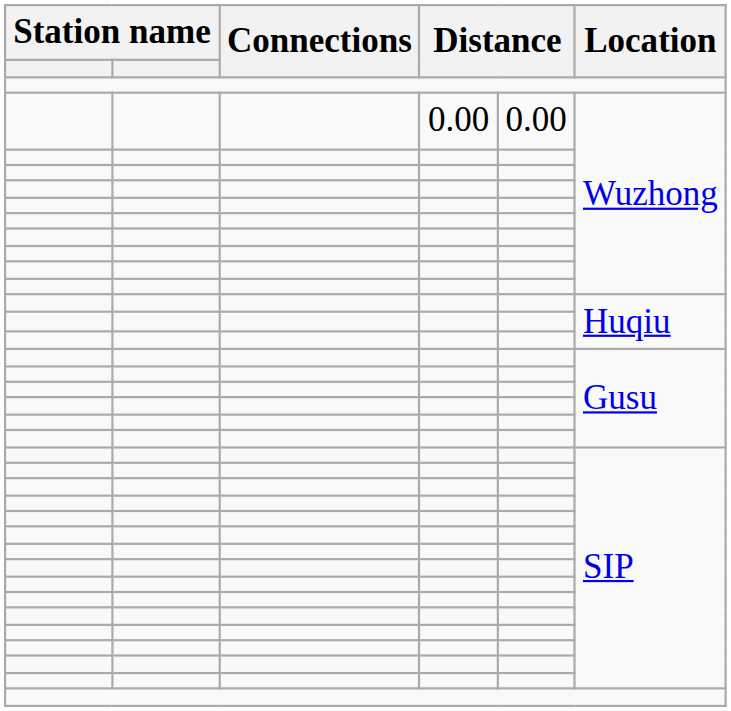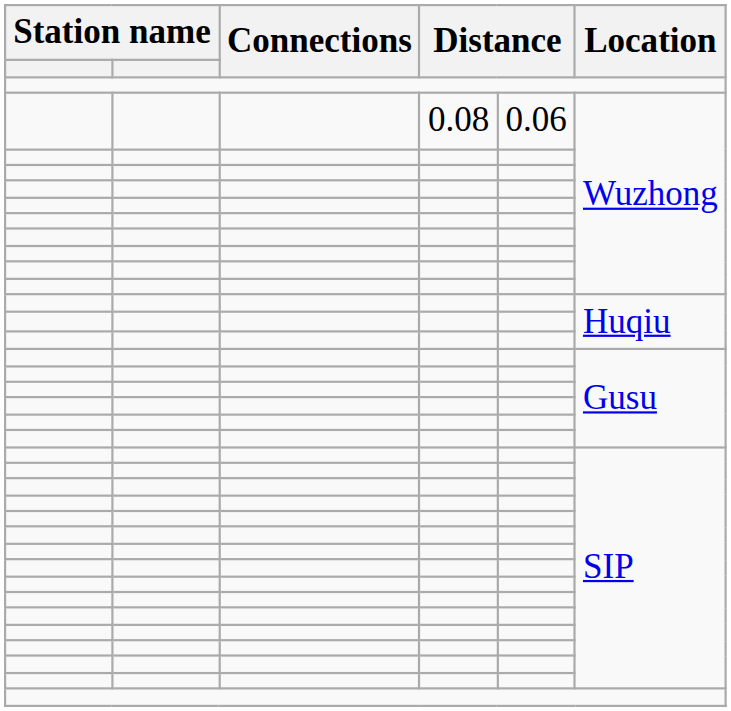(459, 120) 0.00 -> (459, 120) 0.08
(536, 120) 0.00 -> (536, 120) 0.06
